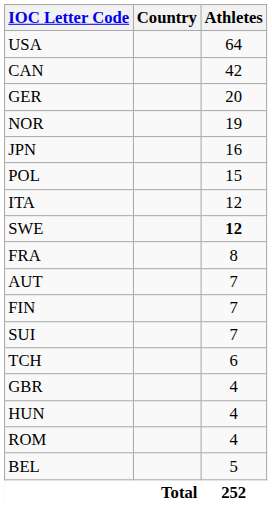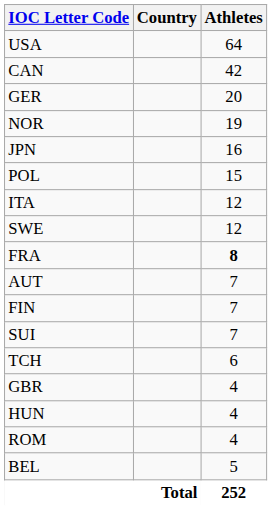(234, 228) bold -> (234, 228) normal
(234, 255) normal -> (234, 255) bold
